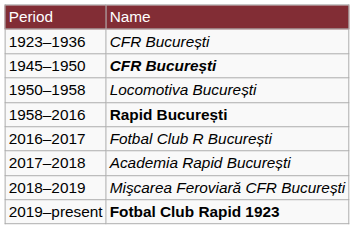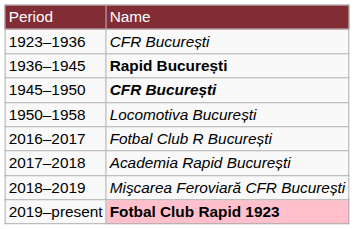+ row: (47, 65)
- row: (47, 114)
(195, 211) no background -> (195, 211) pink background
